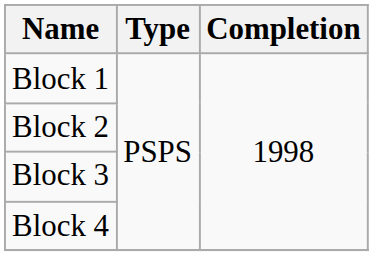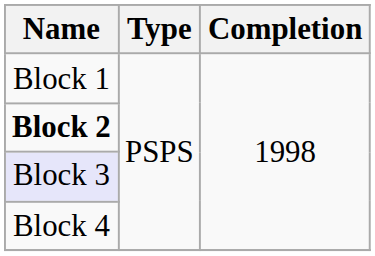(61, 126) normal -> (61, 126) bold
(61, 175) no background -> (61, 175) lavender background
